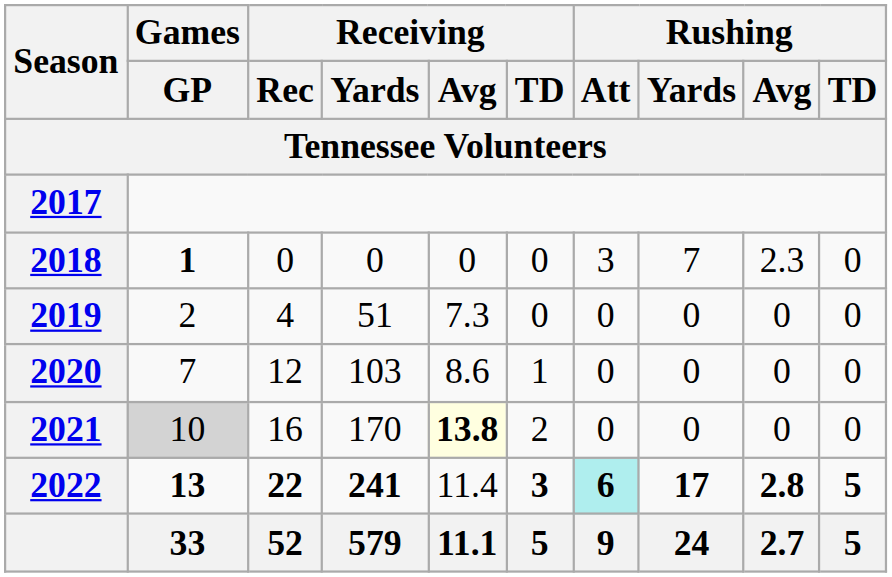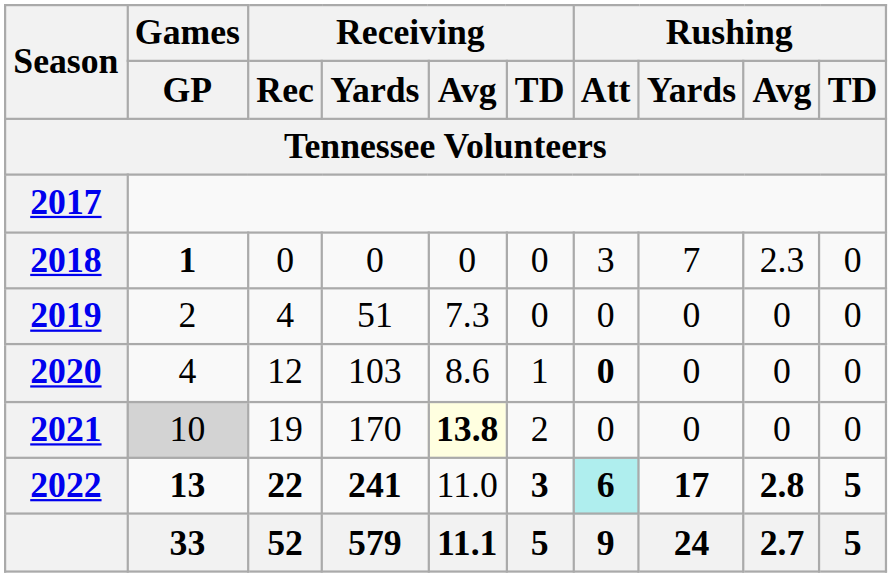(187, 372) 7 -> (187, 372) 4
(606, 372) normal -> (606, 372) bold
(285, 428) 16 -> (285, 428) 19
(467, 485) 11.4 -> (467, 485) 11.0
